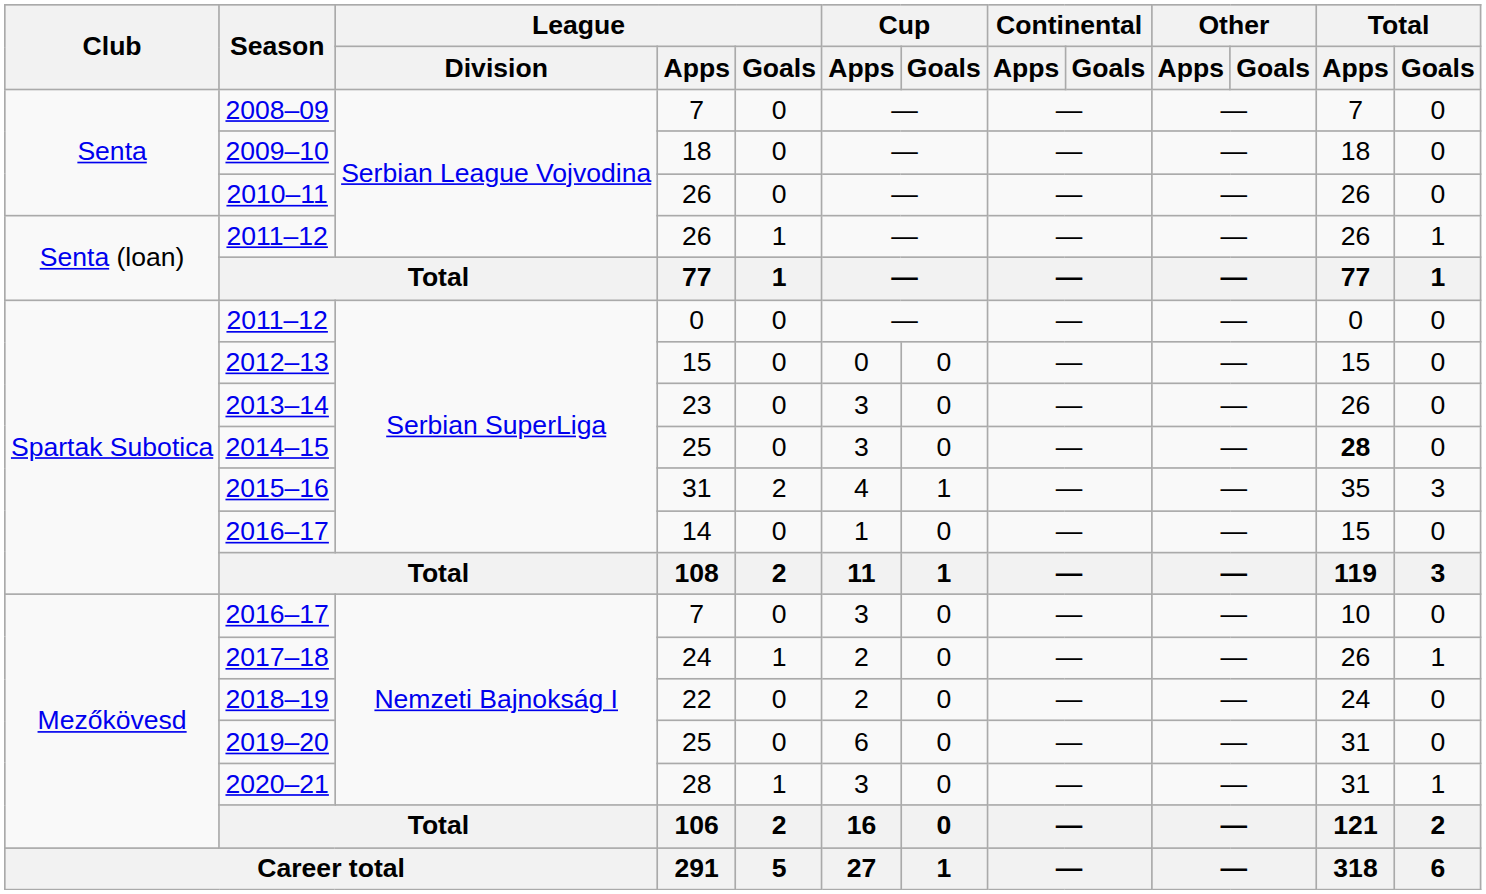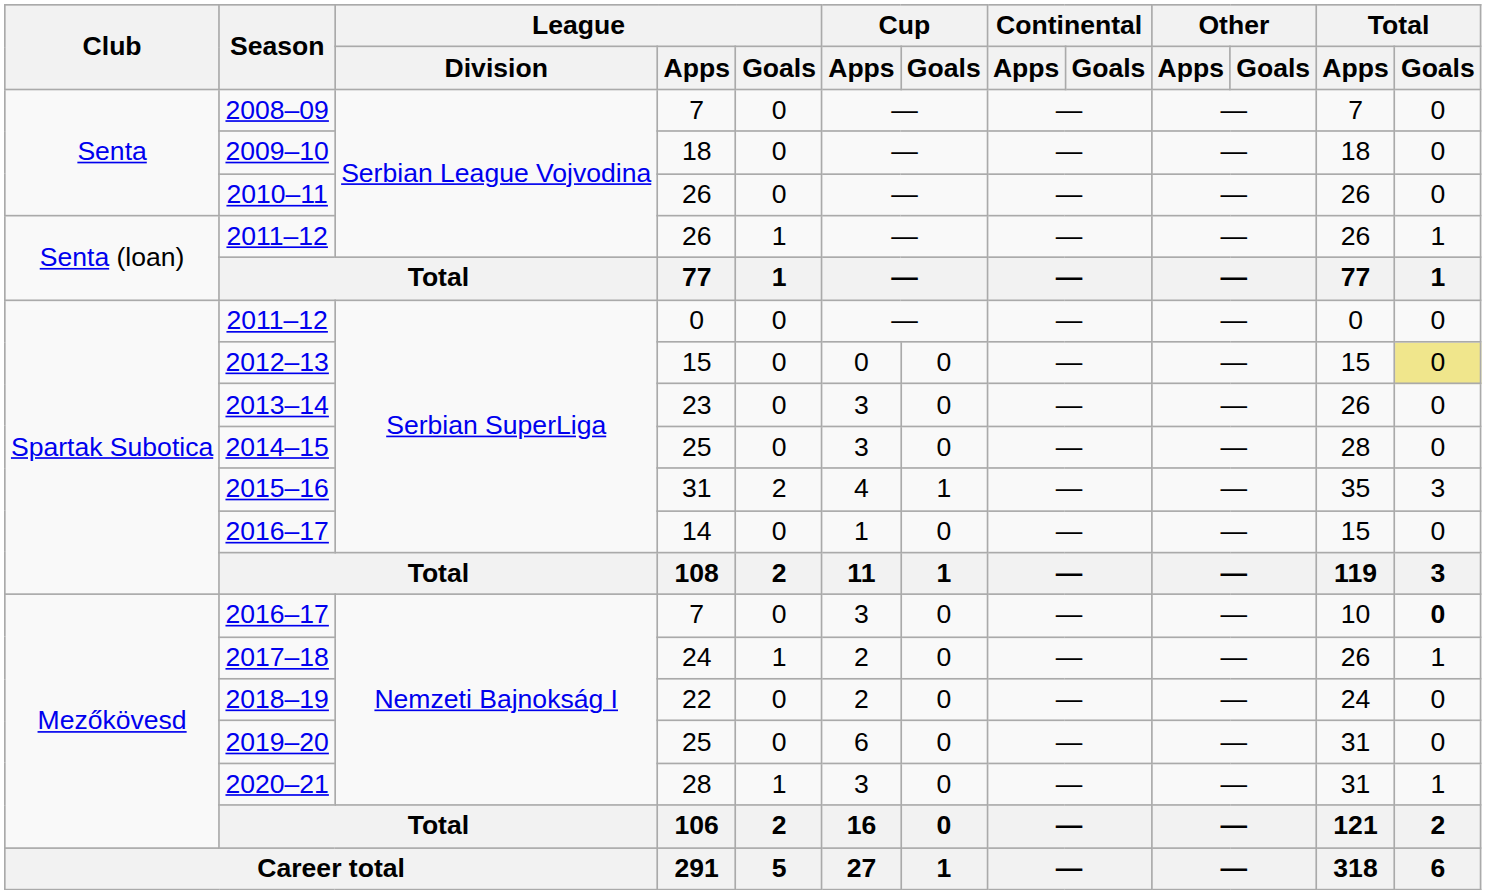(1438, 362) no background -> (1438, 362) khaki background
(1356, 446) bold -> (1356, 446) normal
(1438, 615) normal -> (1438, 615) bold
